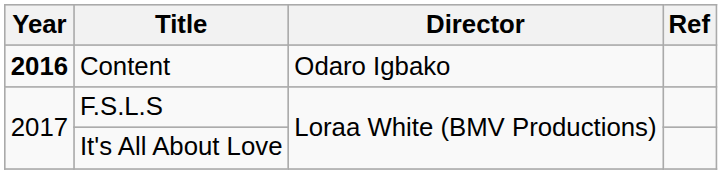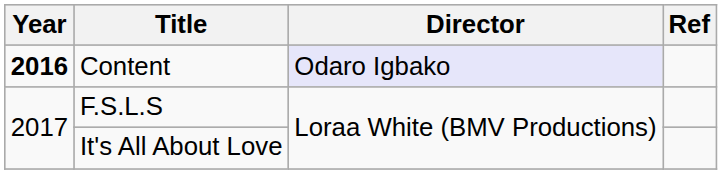(372, 65) no background -> (372, 65) lavender background
